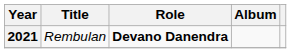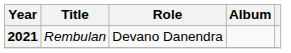(170, 36) bold -> (168, 36) normal
